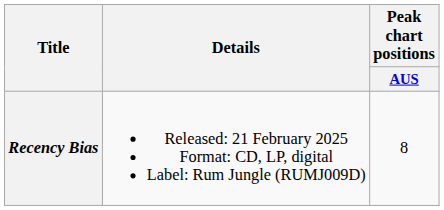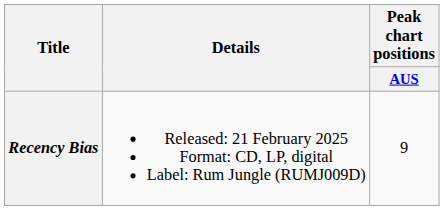(404, 148) 8 -> (404, 148) 9
